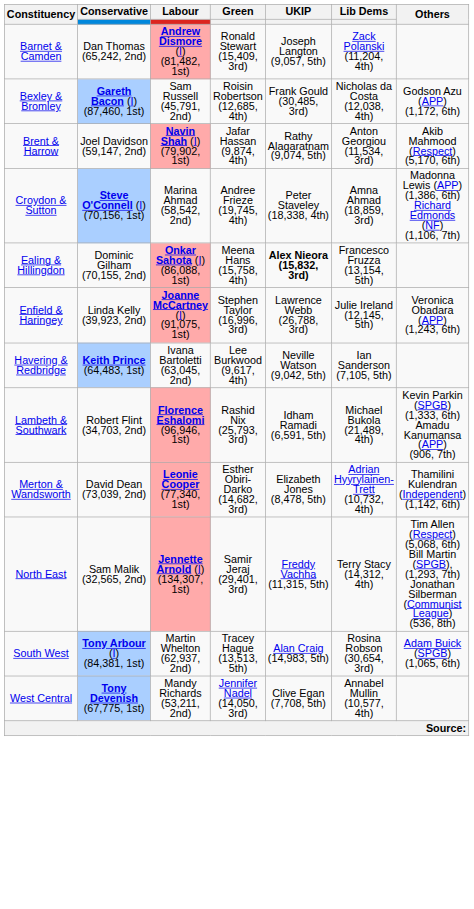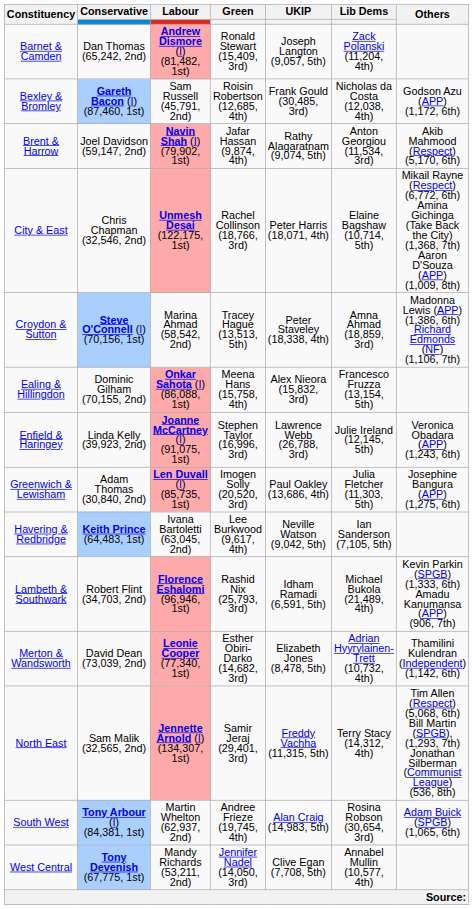+ row: (41, 231)
(238, 206) Andree Frieze (19,745, 4th) -> (238, 330) Tracey Hague (13,513, 5th)
(298, 265) bold -> (298, 390) normal
+ row: (41, 489)
(238, 653) Tracey Hague (13,513, 5th) -> (238, 822) Andree Frieze (19,745, 4th)
